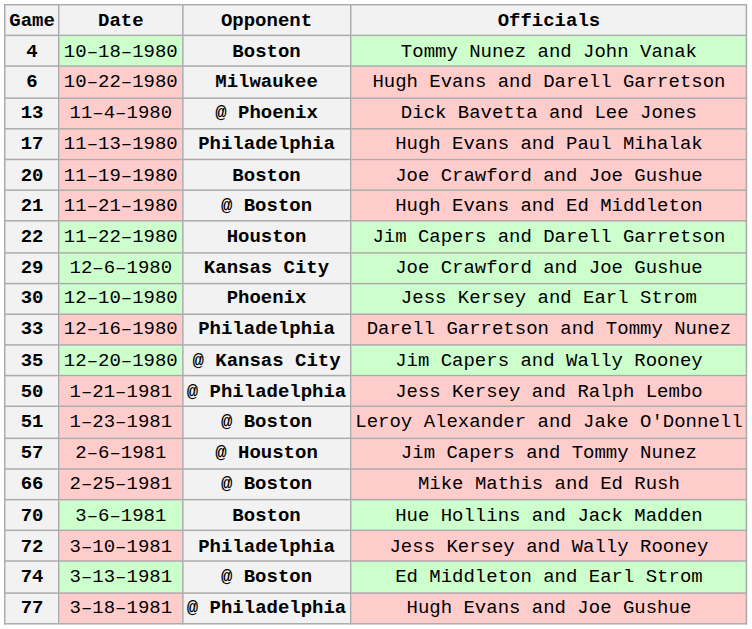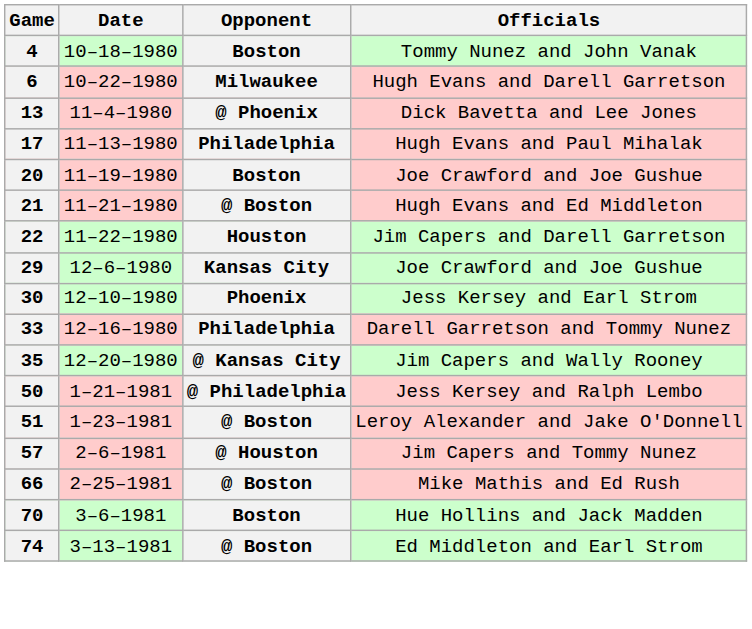- row: (32, 546)
- row: (32, 608)
